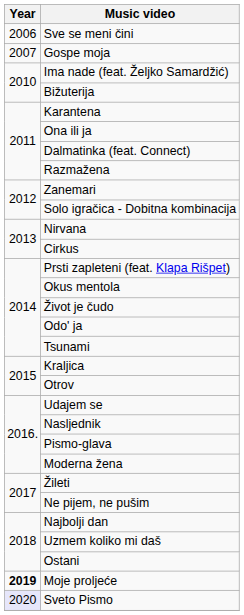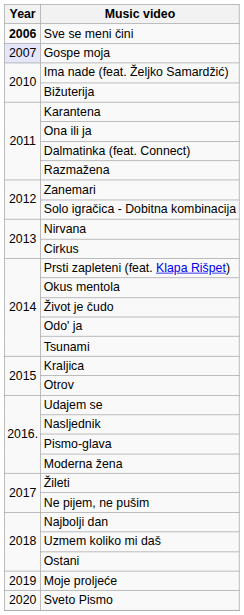(23, 33) normal -> (23, 33) bold
(23, 53) no background -> (23, 53) lavender background
(23, 580) bold -> (23, 580) normal
(23, 600) lavender background -> (23, 600) no background
